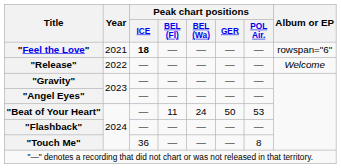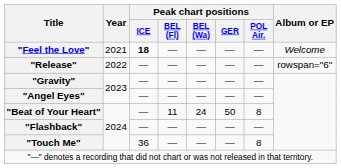(305, 49) rowspan="6" -> (305, 49) Welcome
(305, 65) Welcome -> (305, 65) rowspan="6"
(259, 111) 53 -> (259, 111) 8
